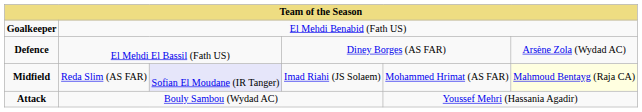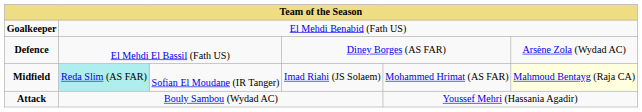(104, 77) no background -> (104, 77) paleturquoise background
(215, 83) lavender background -> (215, 83) no background
